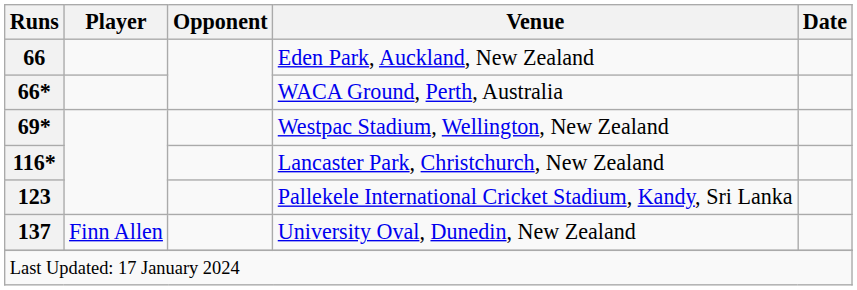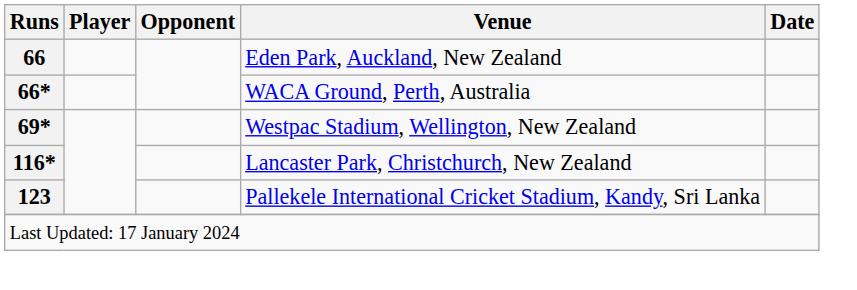- row: (457, 232)
